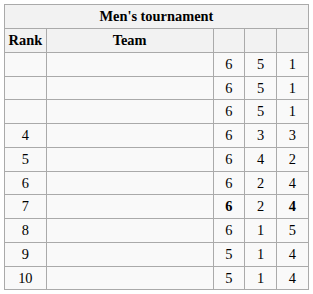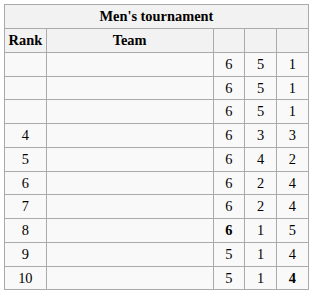(229, 206) bold -> (229, 206) normal
(292, 206) bold -> (292, 206) normal
(229, 230) normal -> (229, 230) bold
(292, 278) normal -> (292, 278) bold
